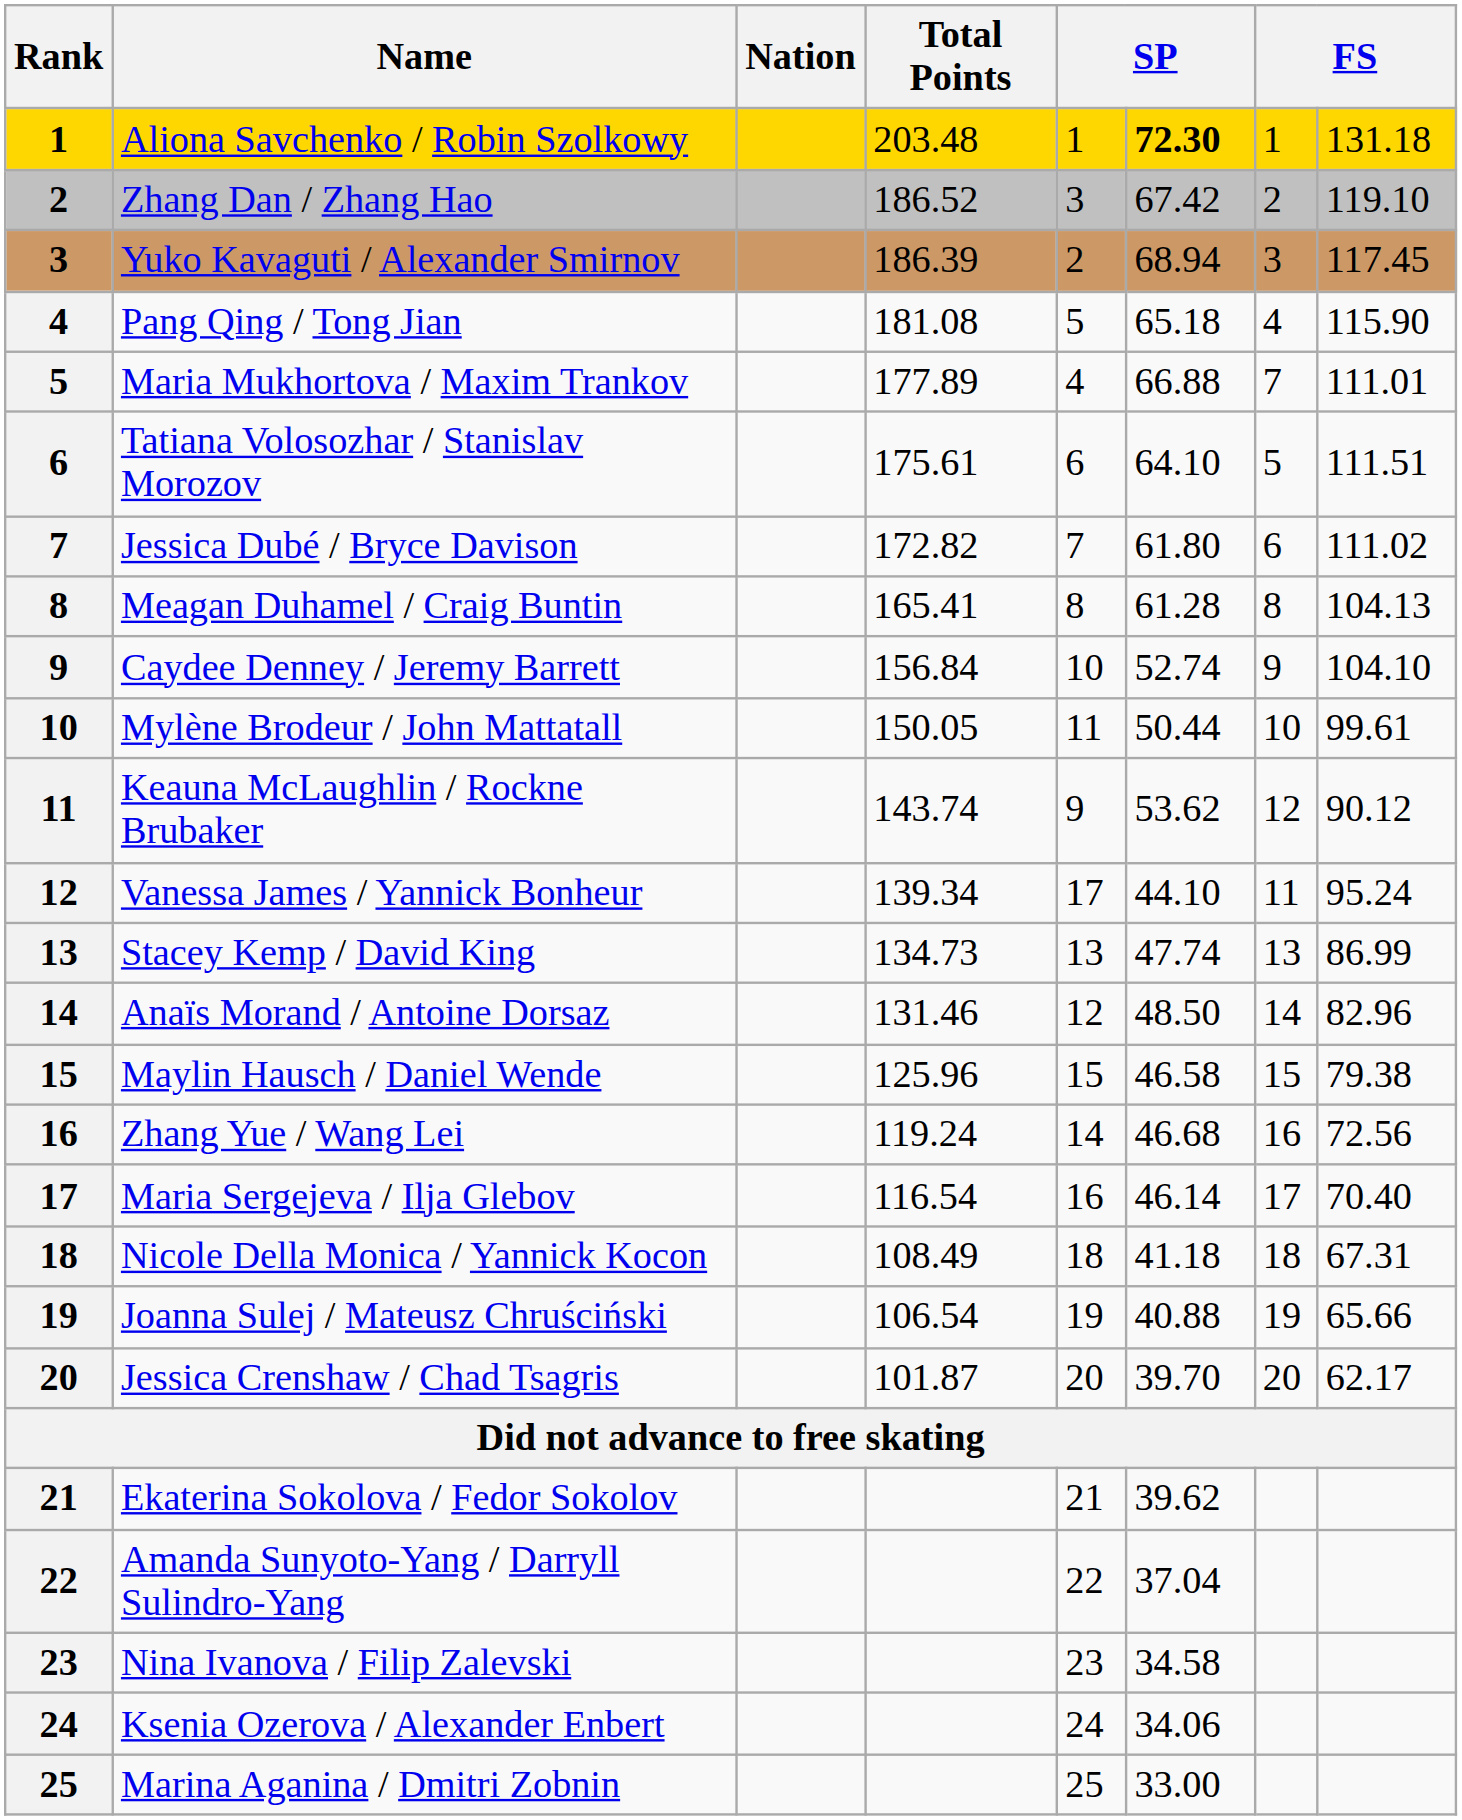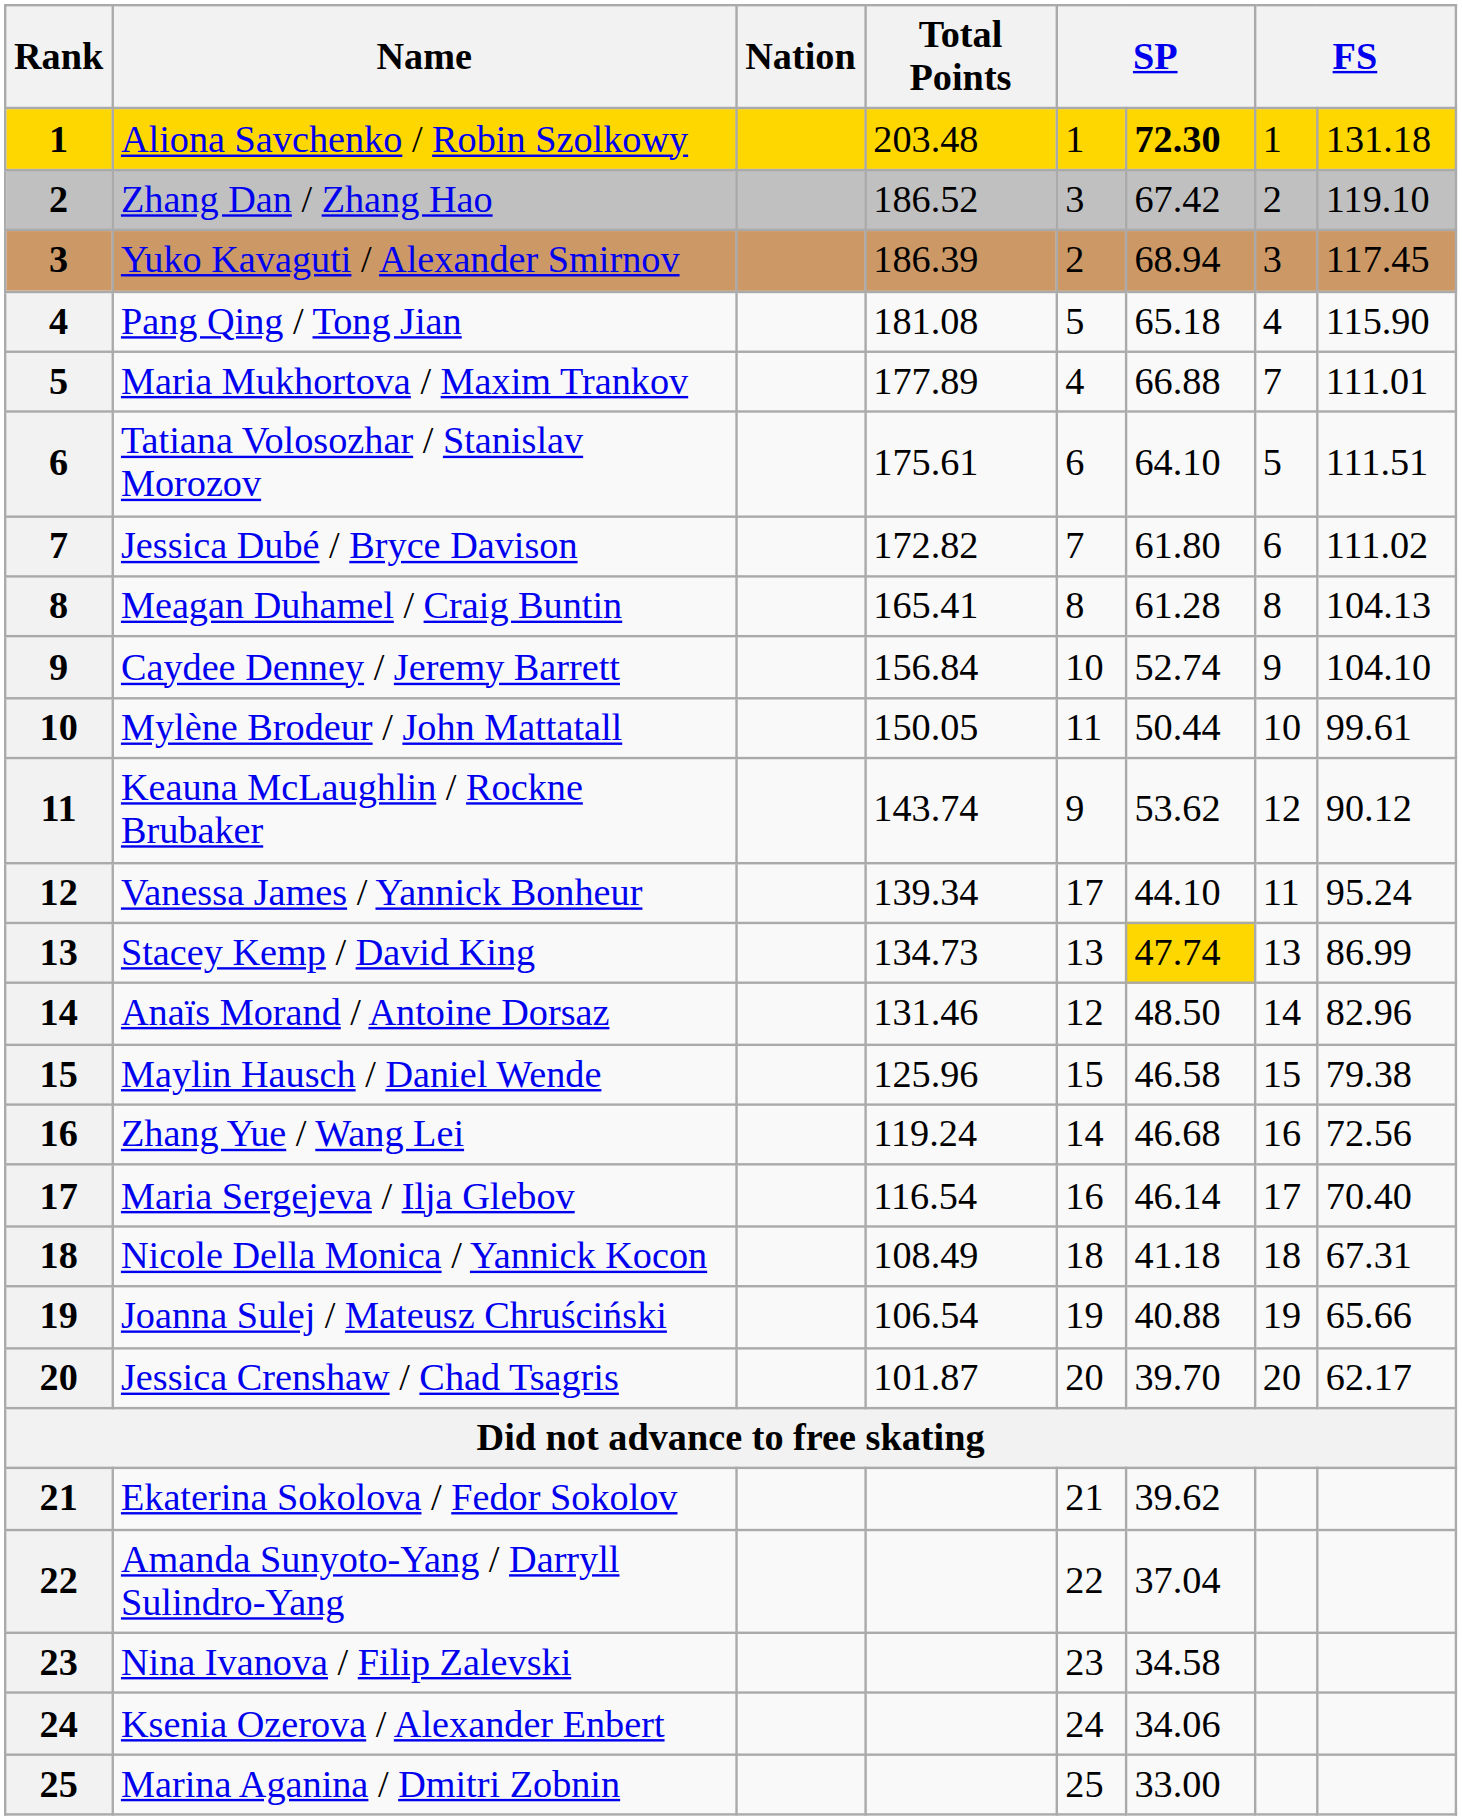(1177, 952) no background -> (1177, 952) gold background
